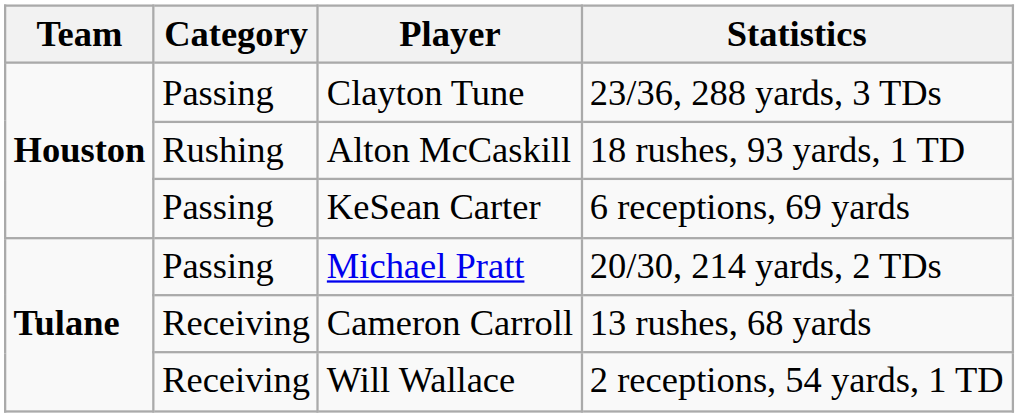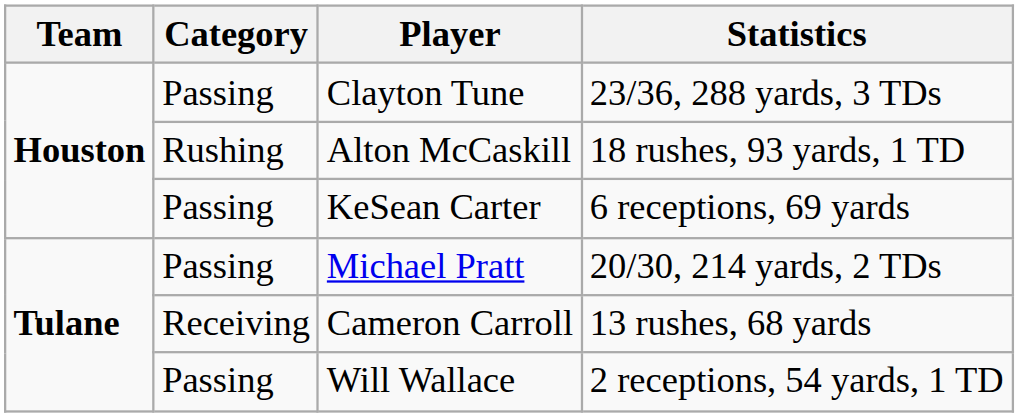(236, 381) Receiving -> (218, 381) Passing
